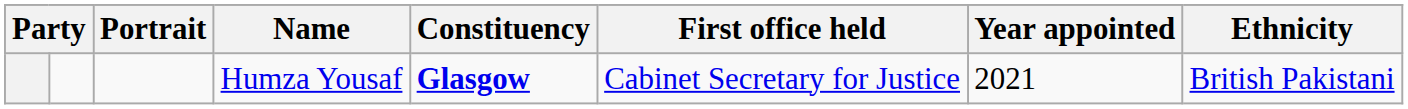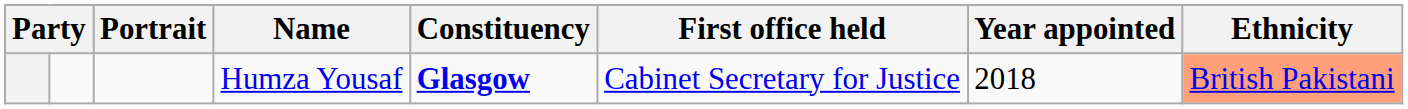(1005, 77) 2021 -> (1005, 77) 2018
(1292, 77) no background -> (1292, 77) lightsalmon background
